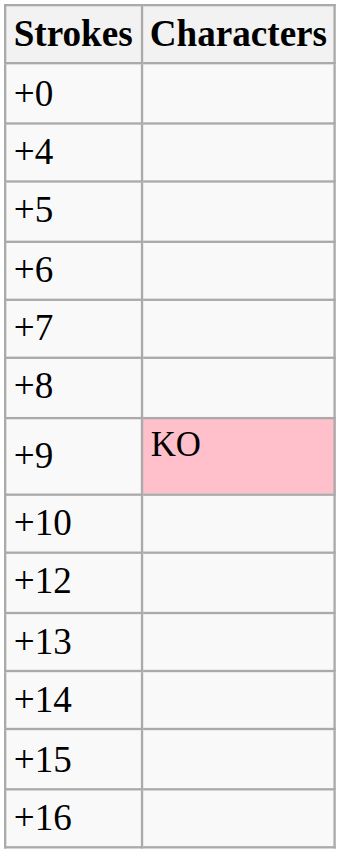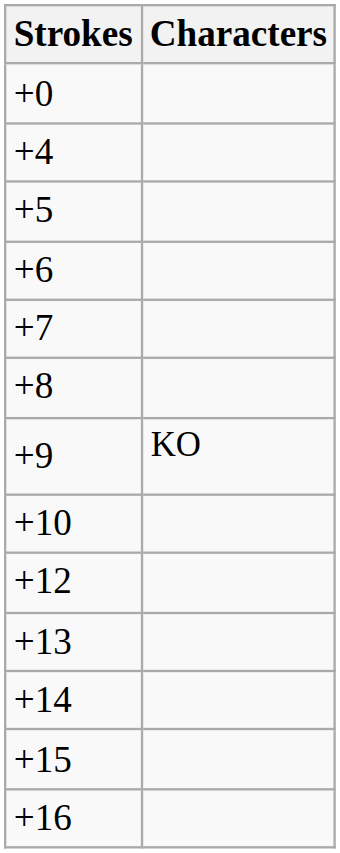(176, 445) pink background -> (176, 445) no background
